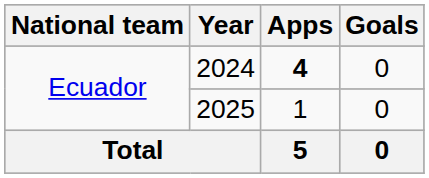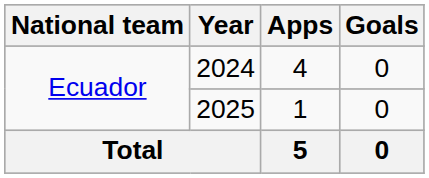(300, 67) bold -> (300, 67) normal
